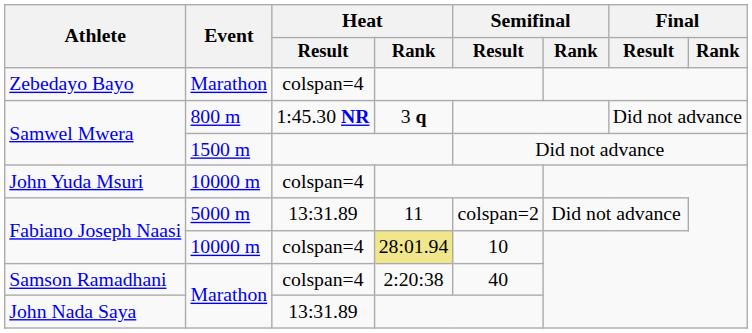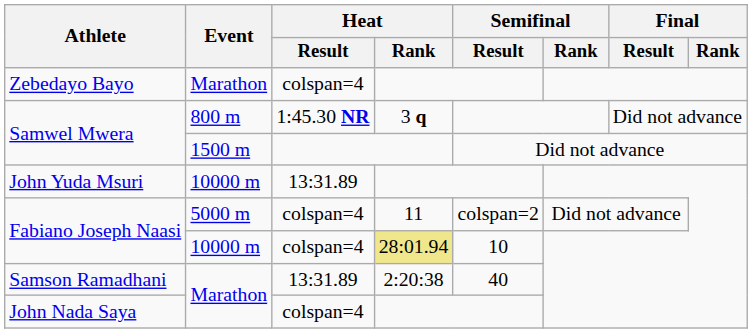(323, 182) colspan=4 -> (323, 182) 13:31.89
(323, 214) 13:31.89 -> (323, 214) colspan=4
(323, 279) colspan=4 -> (323, 279) 13:31.89
(323, 312) 13:31.89 -> (323, 312) colspan=4
